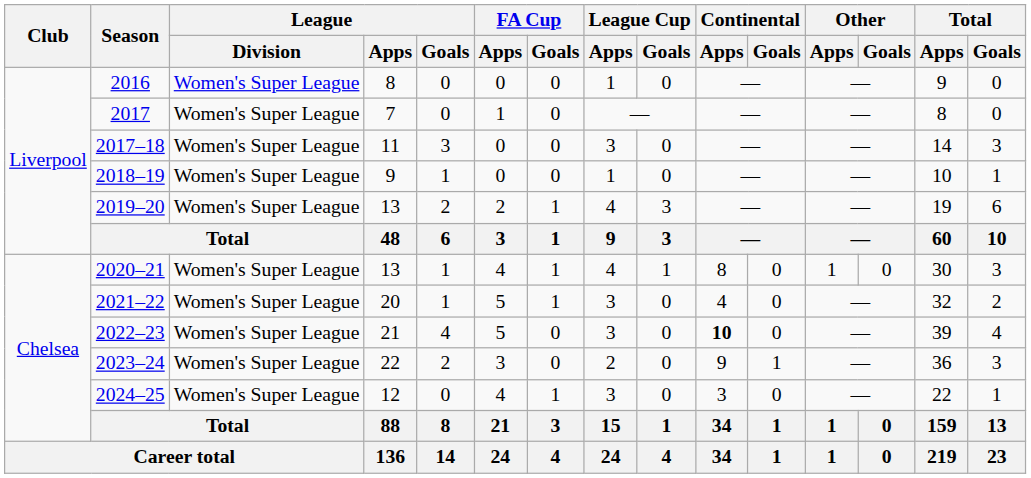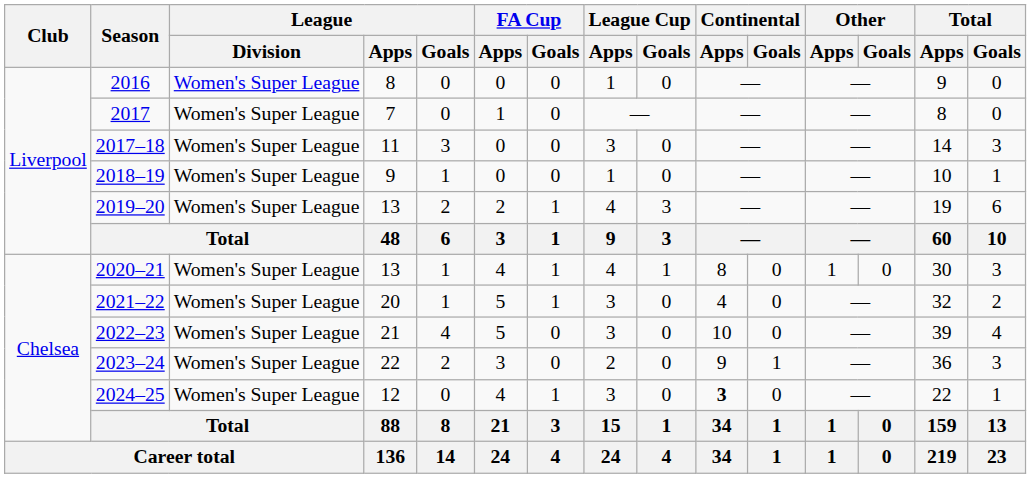(722, 332) bold -> (722, 332) normal
(722, 394) normal -> (722, 394) bold
